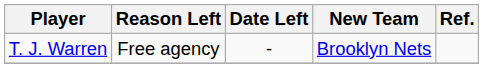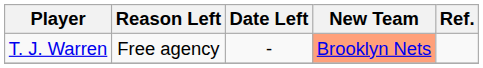(374, 48) no background -> (374, 48) lightsalmon background
